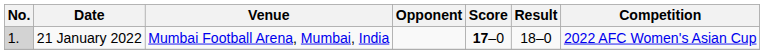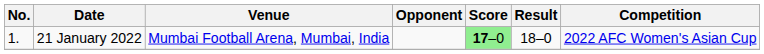(14, 37) lightgrey background -> (14, 37) no background
(488, 37) no background -> (488, 37) lightgreen background
